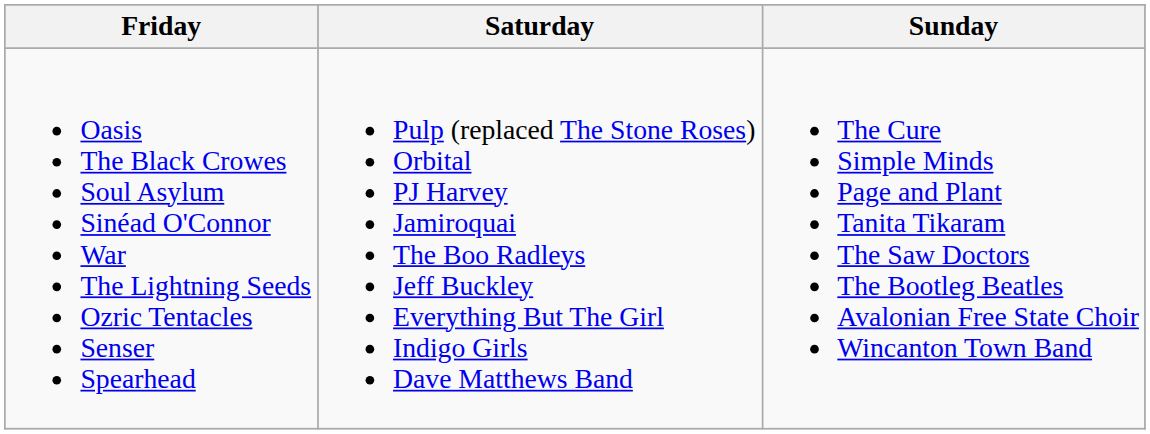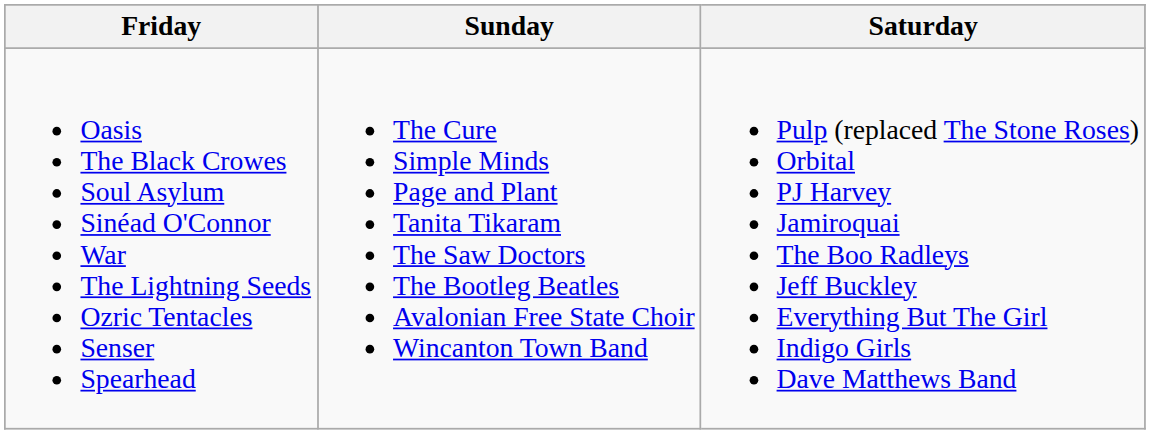columns swapped: (540, 26) <-> (953, 26)
